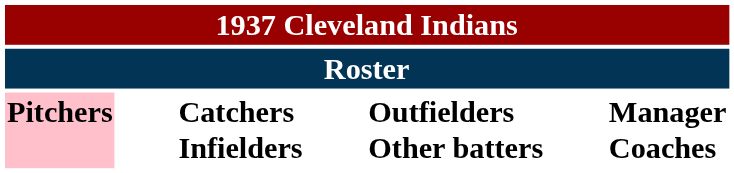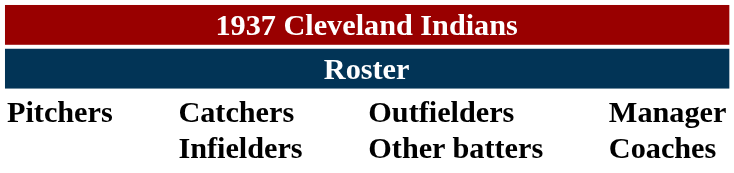(60, 111) pink background -> (60, 111) no background
